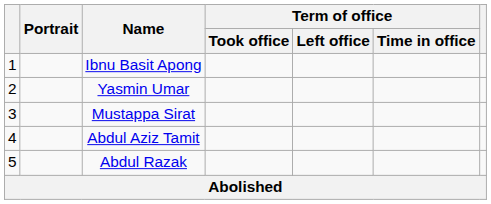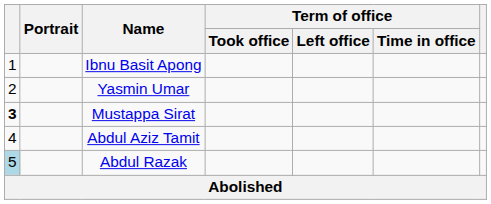(12, 114) normal -> (12, 114) bold
(12, 162) no background -> (12, 162) lightblue background
